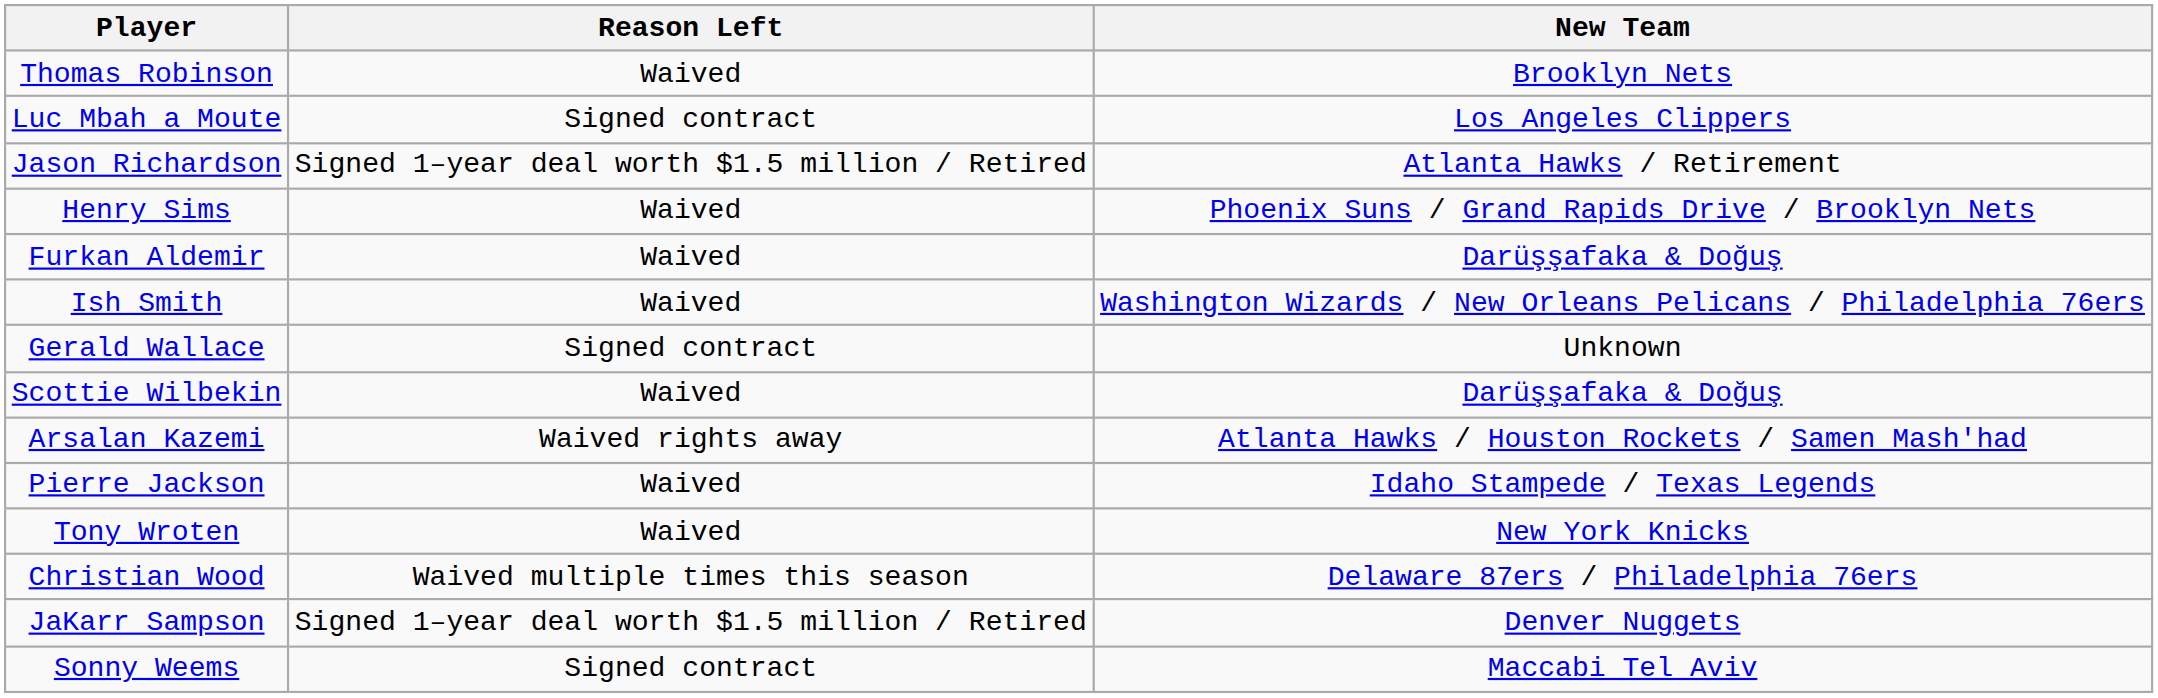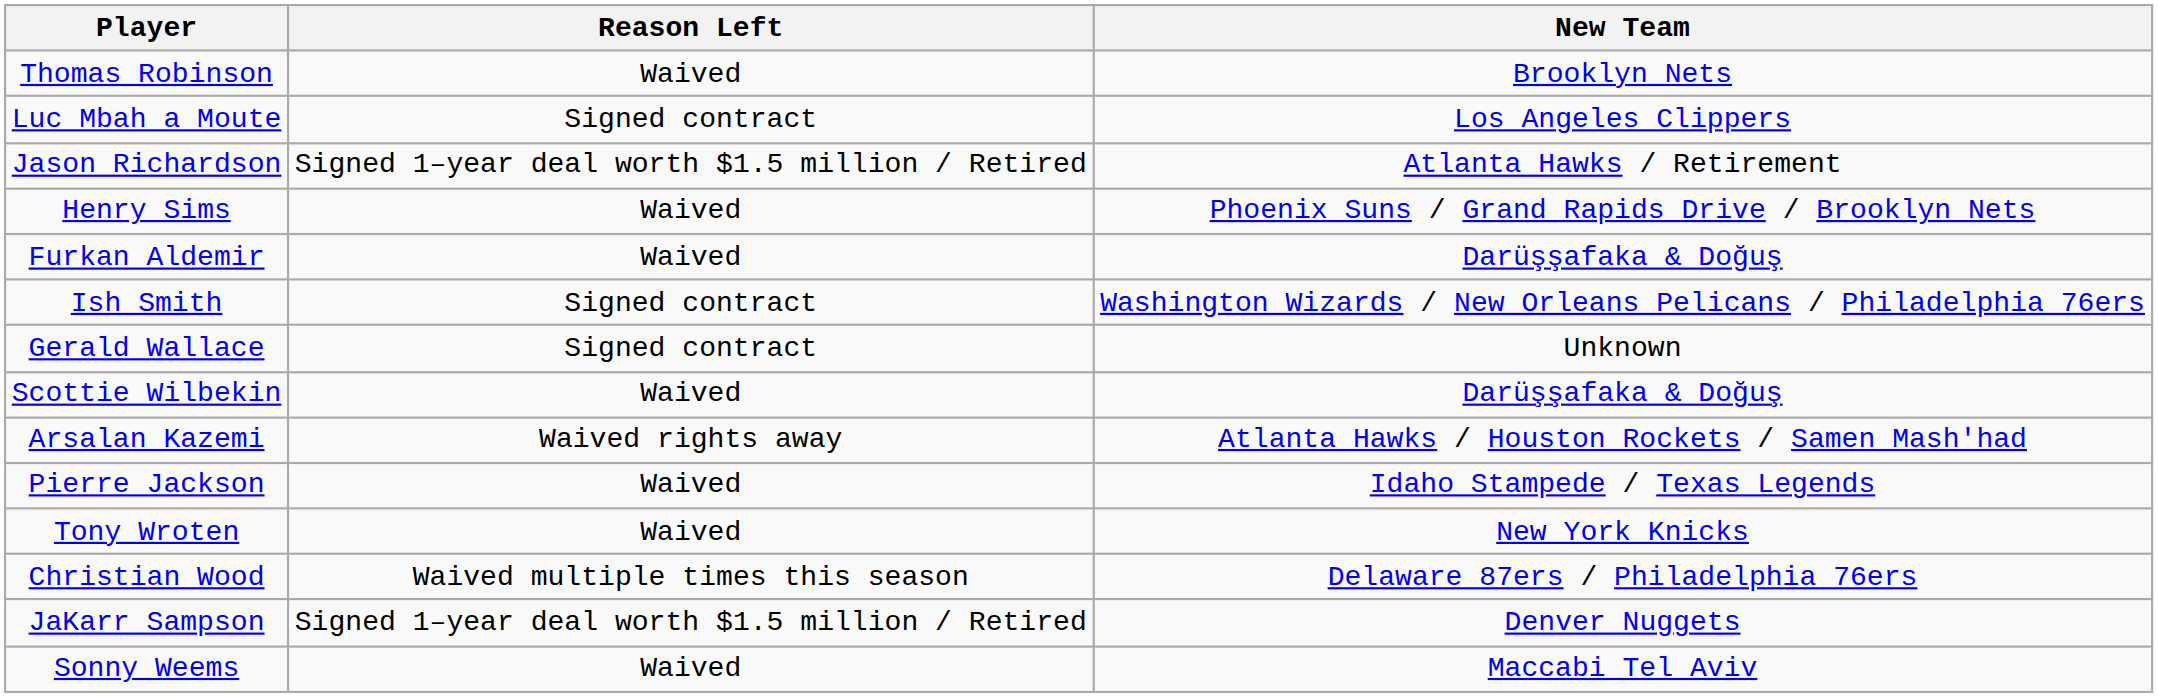(691, 303) Waived -> (691, 303) Signed contract
(691, 669) Signed contract -> (691, 669) Waived
